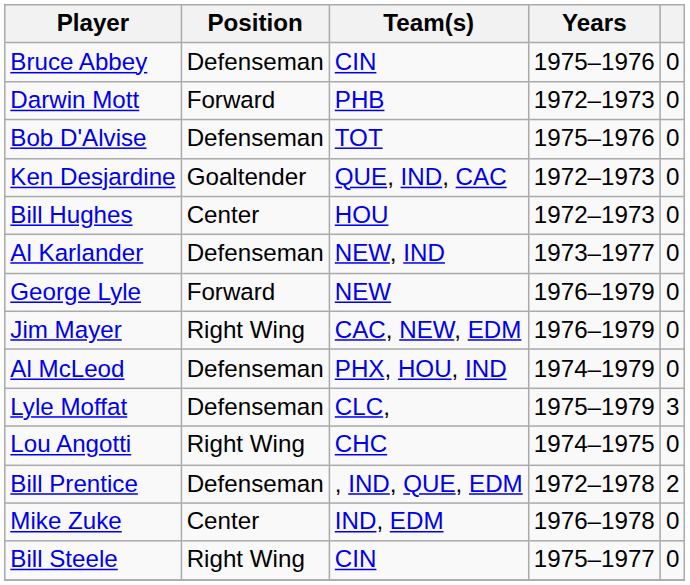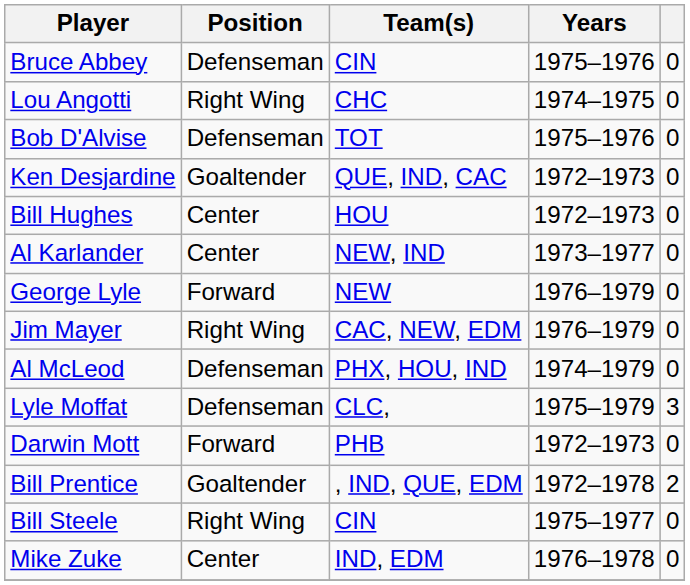rows swapped: (71, 445) <-> (75, 100)
(255, 253) Defenseman -> (223, 253) Center
(255, 483) Defenseman -> (246, 483) Goaltender
rows swapped: (64, 560) <-> (66, 521)
